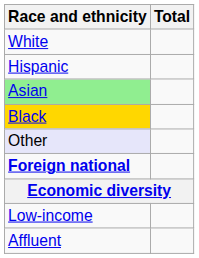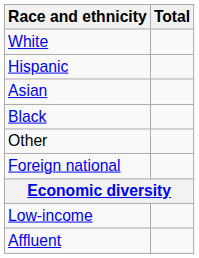(28, 91) lightgreen background -> (28, 91) no background
(27, 116) gold background -> (27, 116) no background
(28, 141) lavender background -> (28, 141) no background
(69, 166) bold -> (64, 166) normal
